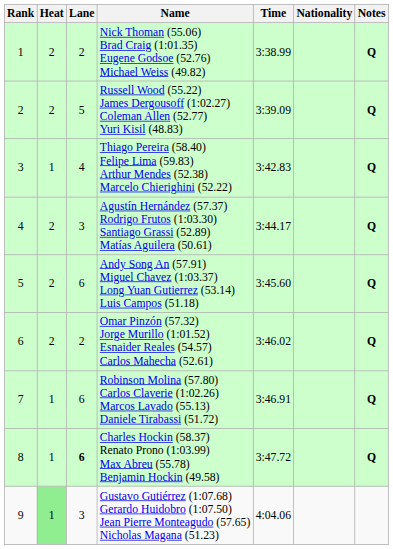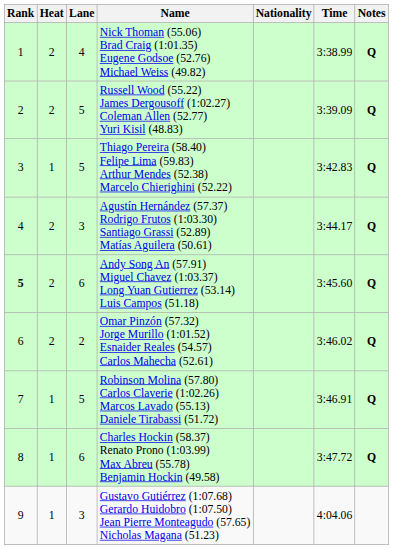columns swapped: (324, 13) <-> (273, 13)
(82, 51) 2 -> (82, 51) 4
(82, 167) 4 -> (82, 167) 5
(21, 283) normal -> (21, 283) bold
(82, 399) 6 -> (82, 399) 5
(82, 457) bold -> (82, 457) normal
(52, 515) lightgreen background -> (52, 515) no background
